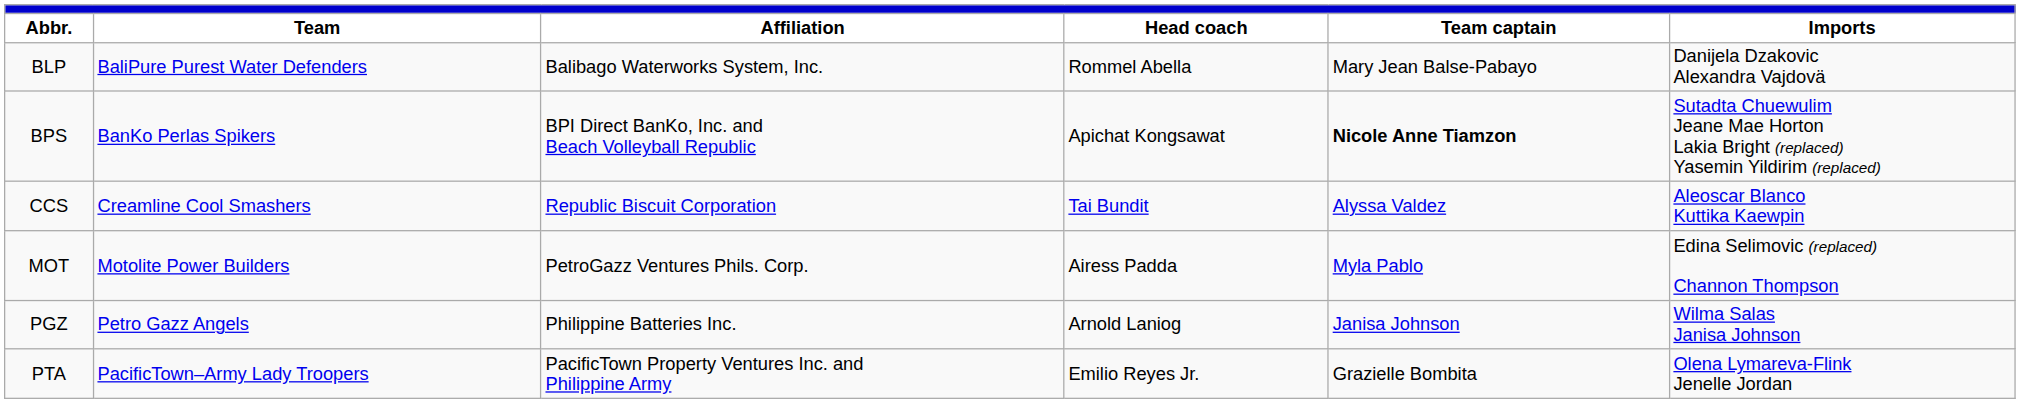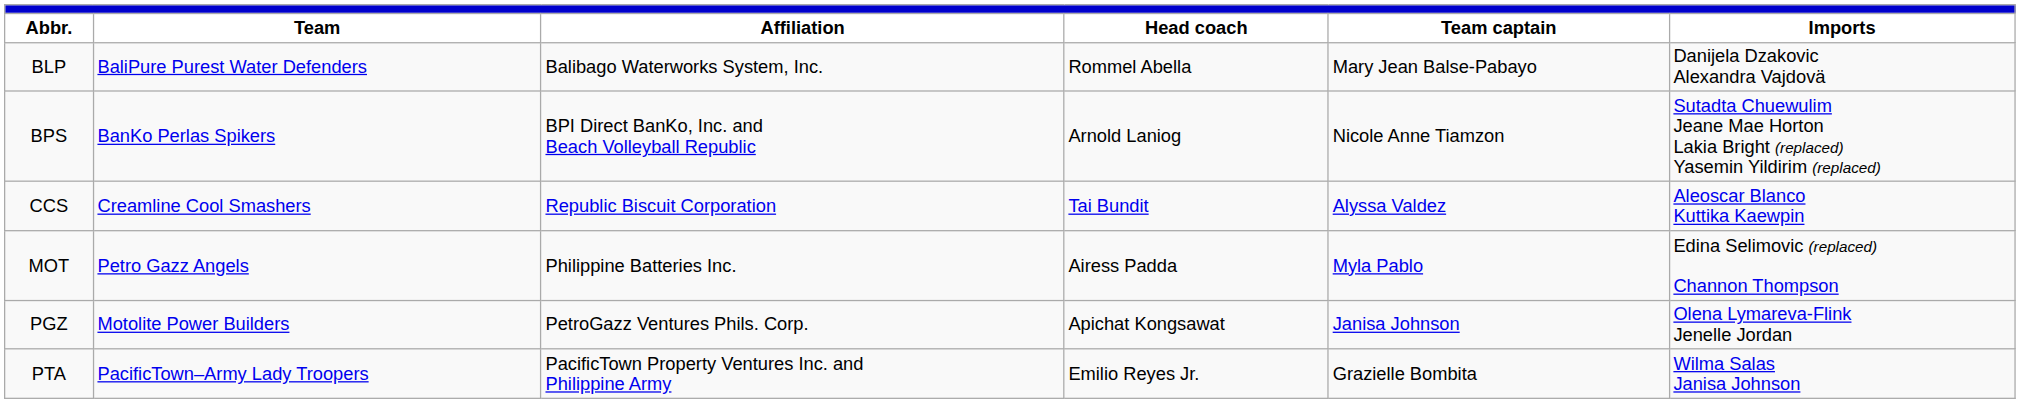(1147, 137) Apichat Kongsawat -> (1125, 137) Arnold Laniog
(1425, 137) bold -> (1419, 137) normal
(193, 266) Motolite Power Builders -> (173, 266) Petro Gazz Angels
(677, 266) PetroGazz Ventures Phils. Corp. -> (641, 266) Philippine Batteries Inc.
(173, 325) Petro Gazz Angels -> (193, 325) Motolite Power Builders
(641, 325) Philippine Batteries Inc. -> (677, 325) PetroGazz Ventures Phils. Corp.
(1125, 325) Arnold Laniog -> (1147, 325) Apichat Kongsawat
(1737, 325) Wilma Salas Janisa Johnson -> (1762, 325) Olena Lymareva-Flink Jenelle Jordan
(1762, 374) Olena Lymareva-Flink Jenelle Jordan -> (1737, 374) Wilma Salas Janisa Johnson
